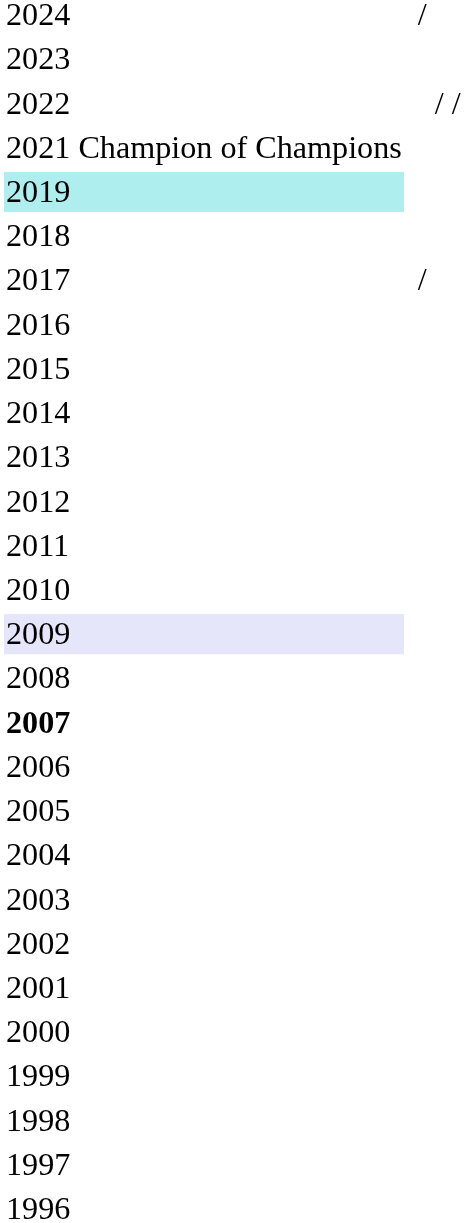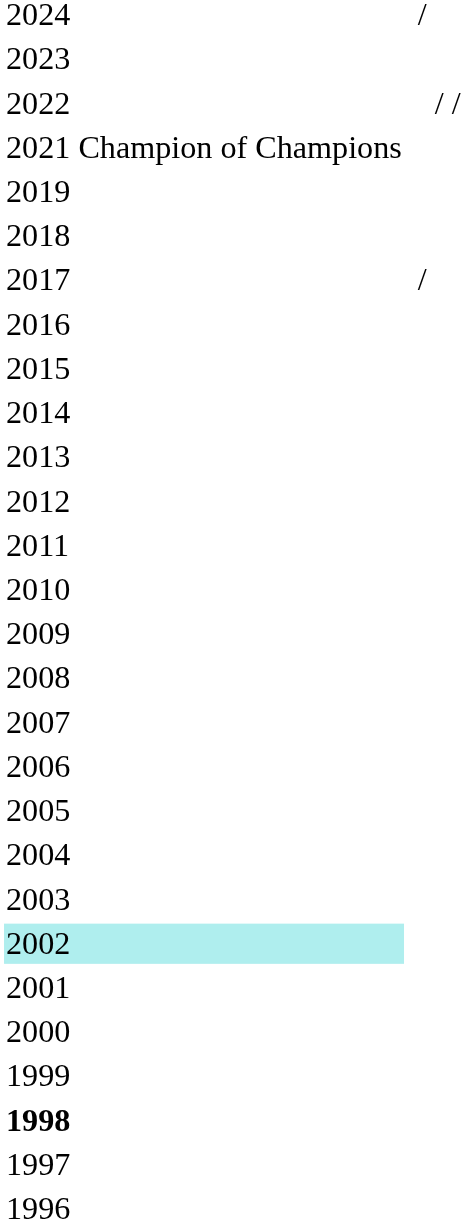(38, 191) paleturquoise background -> (38, 191) no background
(38, 633) lavender background -> (38, 633) no background
(38, 722) bold -> (38, 722) normal
(38, 943) no background -> (38, 943) paleturquoise background
(38, 1120) normal -> (38, 1120) bold
